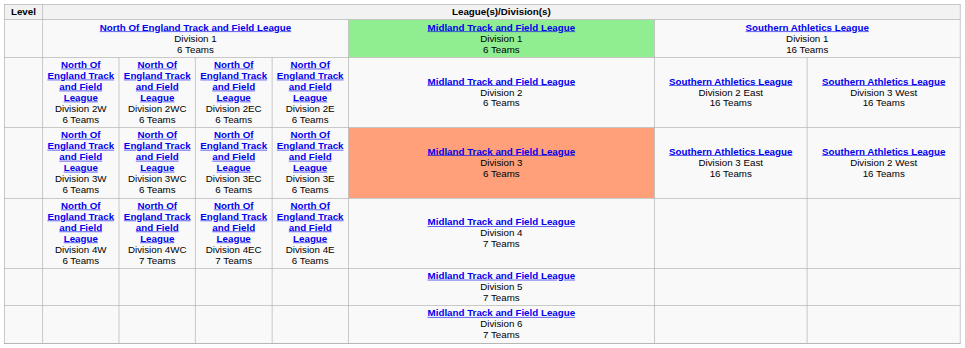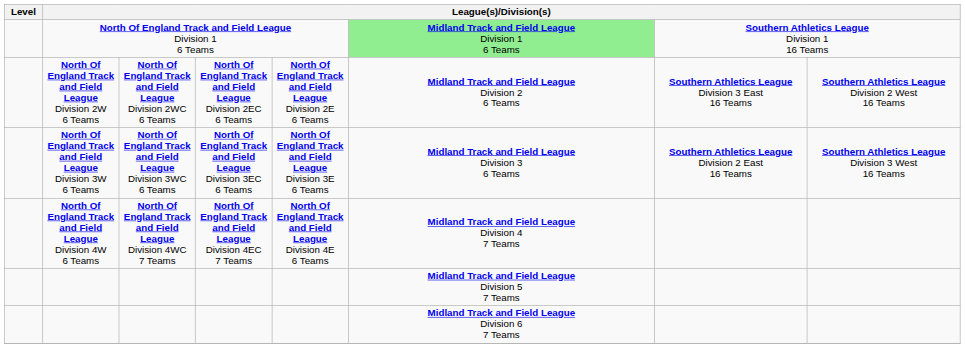(731, 92) Southern Athletics League Division 2 East 16 Teams -> (731, 92) Southern Athletics League Division 3 East 16 Teams
(884, 92) Southern Athletics League Division 3 West 16 Teams -> (884, 92) Southern Athletics League Division 2 West 16 Teams
(501, 162) lightsalmon background -> (501, 162) no background
(731, 162) Southern Athletics League Division 3 East 16 Teams -> (731, 162) Southern Athletics League Division 2 East 16 Teams
(884, 162) Southern Athletics League Division 2 West 16 Teams -> (884, 162) Southern Athletics League Division 3 West 16 Teams
